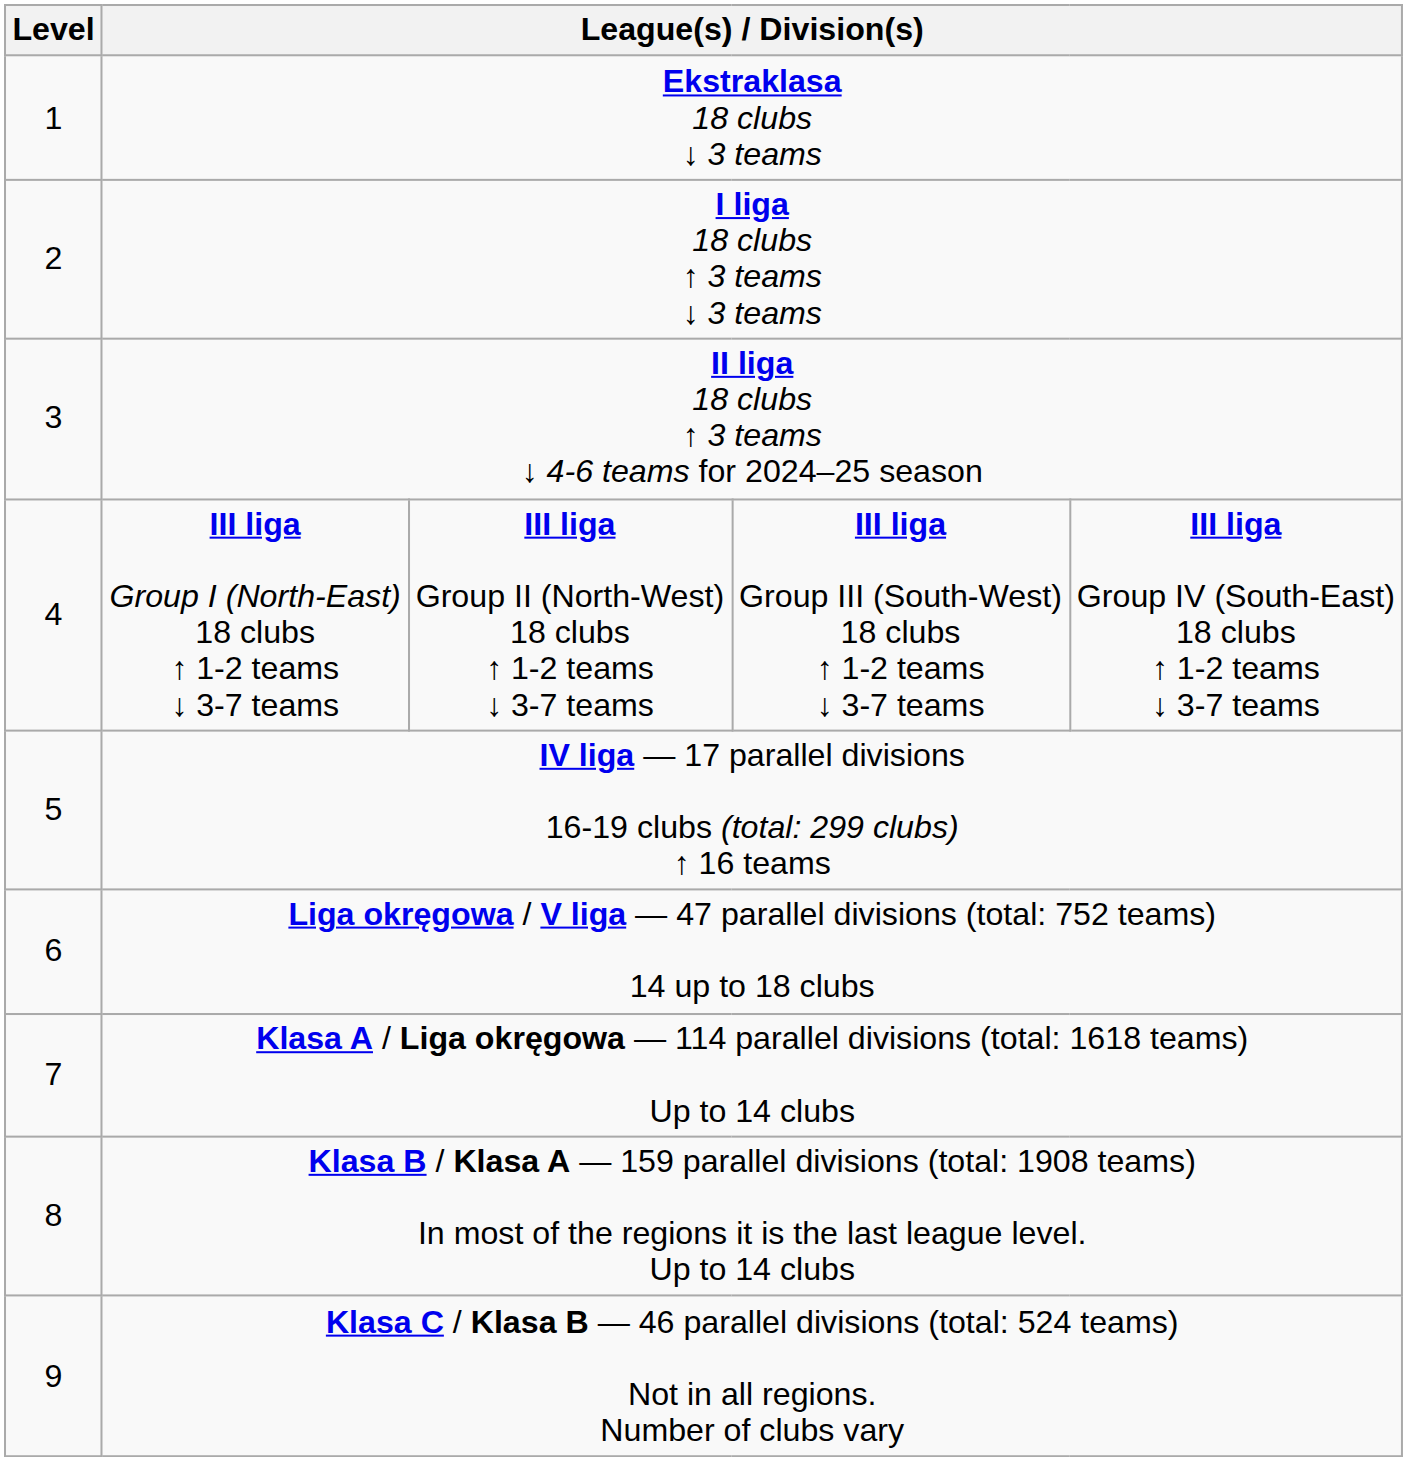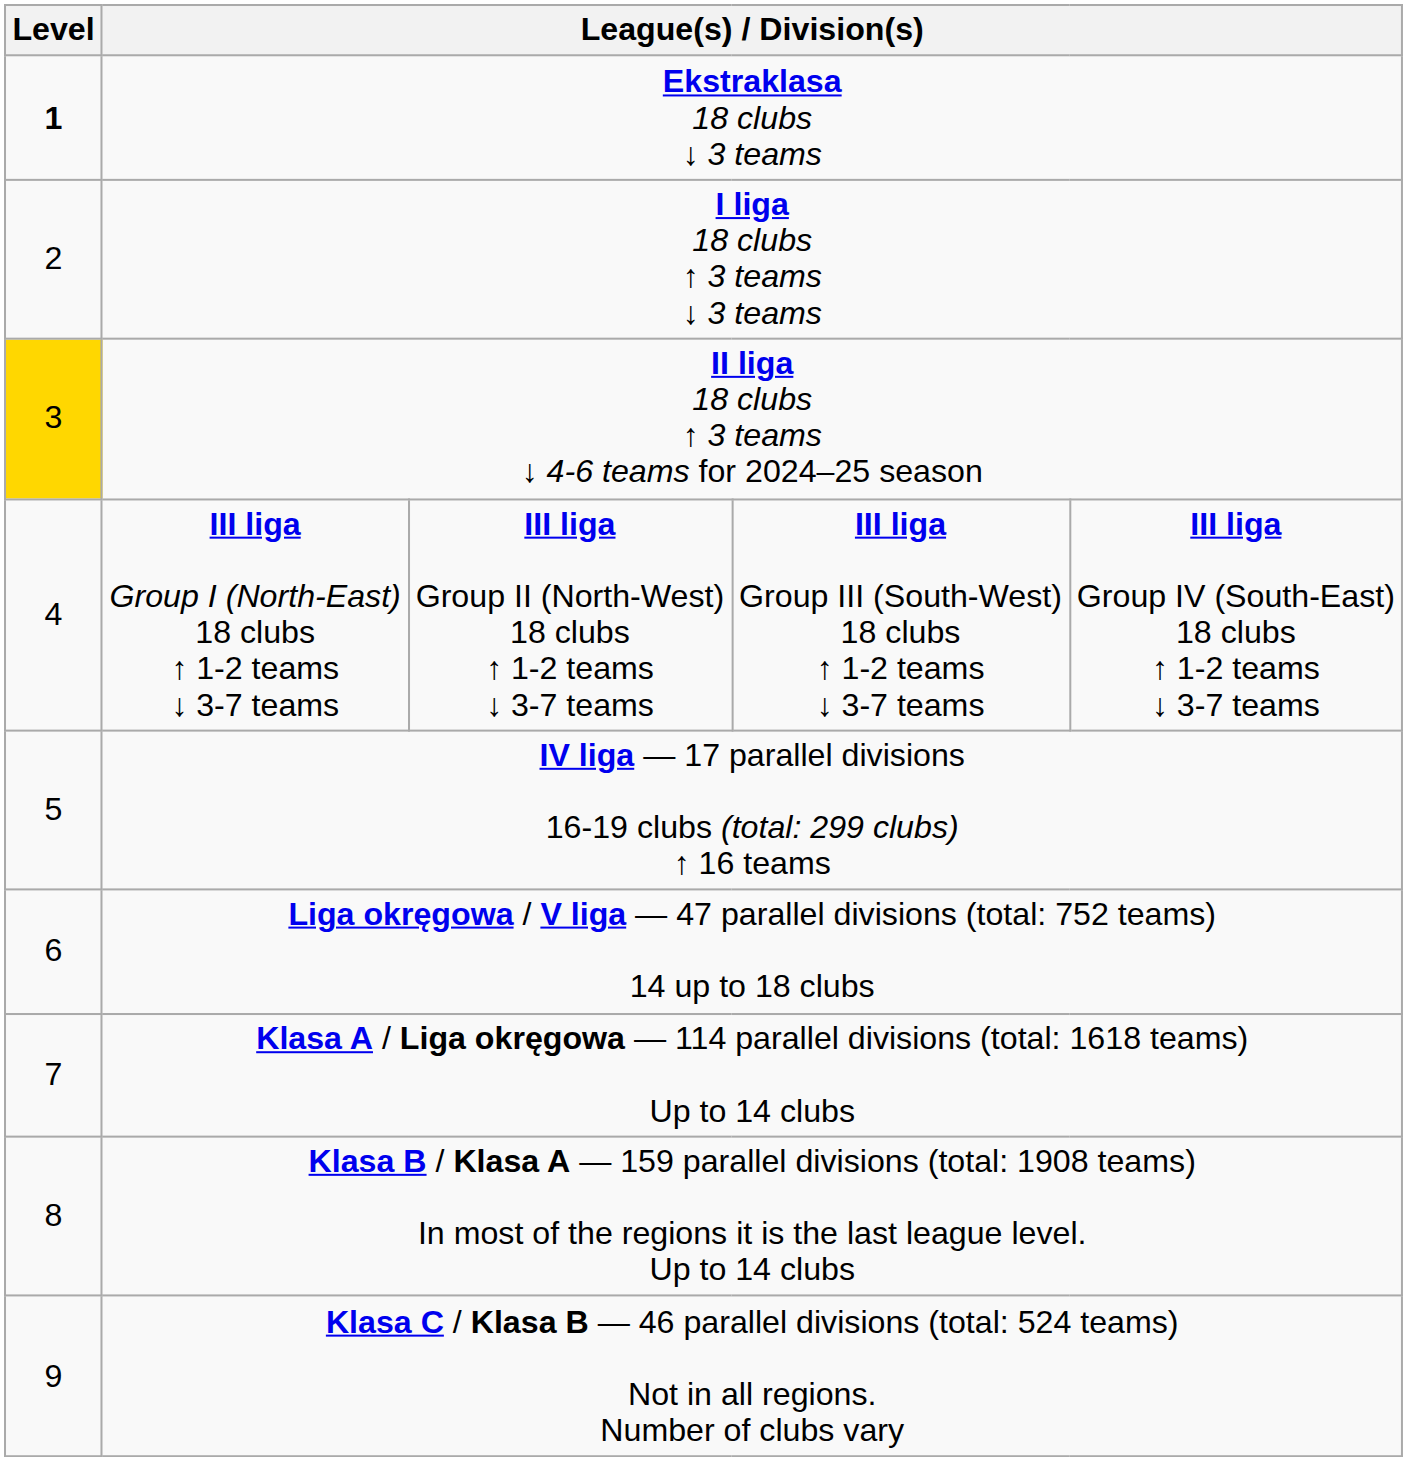(54, 117) normal -> (54, 117) bold
(54, 418) no background -> (54, 418) gold background
